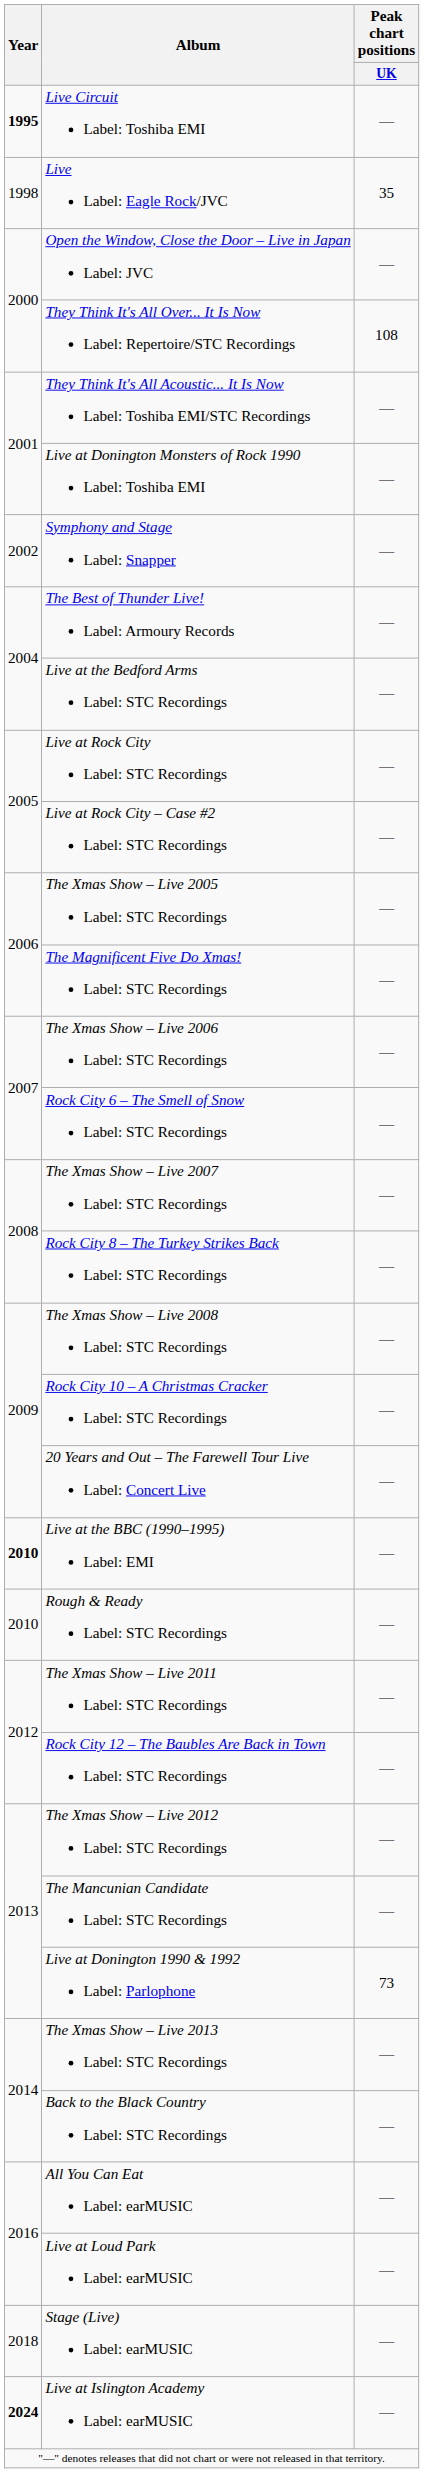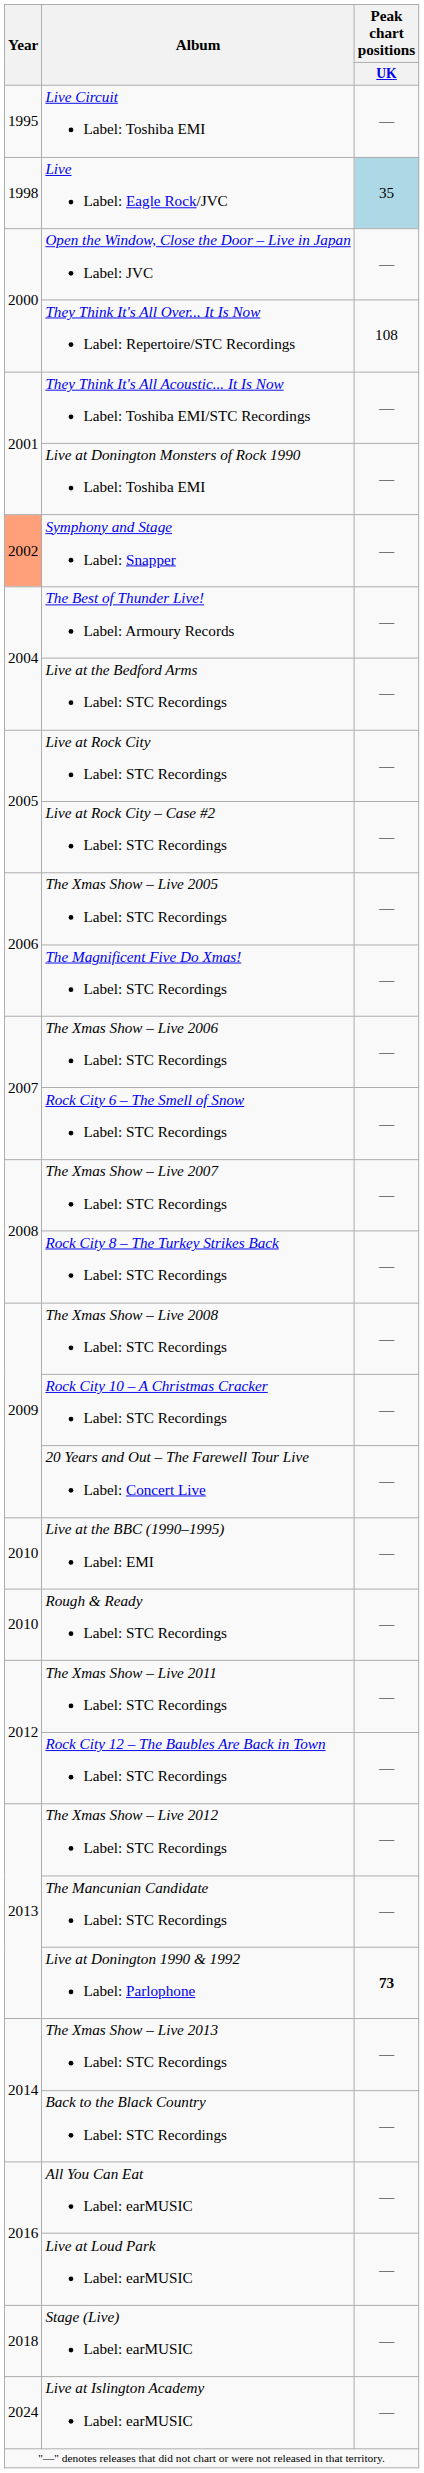(23, 121) bold -> (23, 121) normal
(386, 192) no background -> (386, 192) lightblue background
(23, 550) no background -> (23, 550) lightsalmon background
(23, 1553) bold -> (23, 1553) normal
(386, 1982) normal -> (386, 1982) bold
(23, 2412) bold -> (23, 2412) normal
